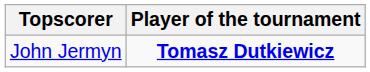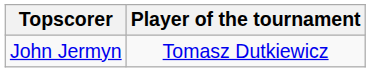(246, 50) bold -> (246, 50) normal
